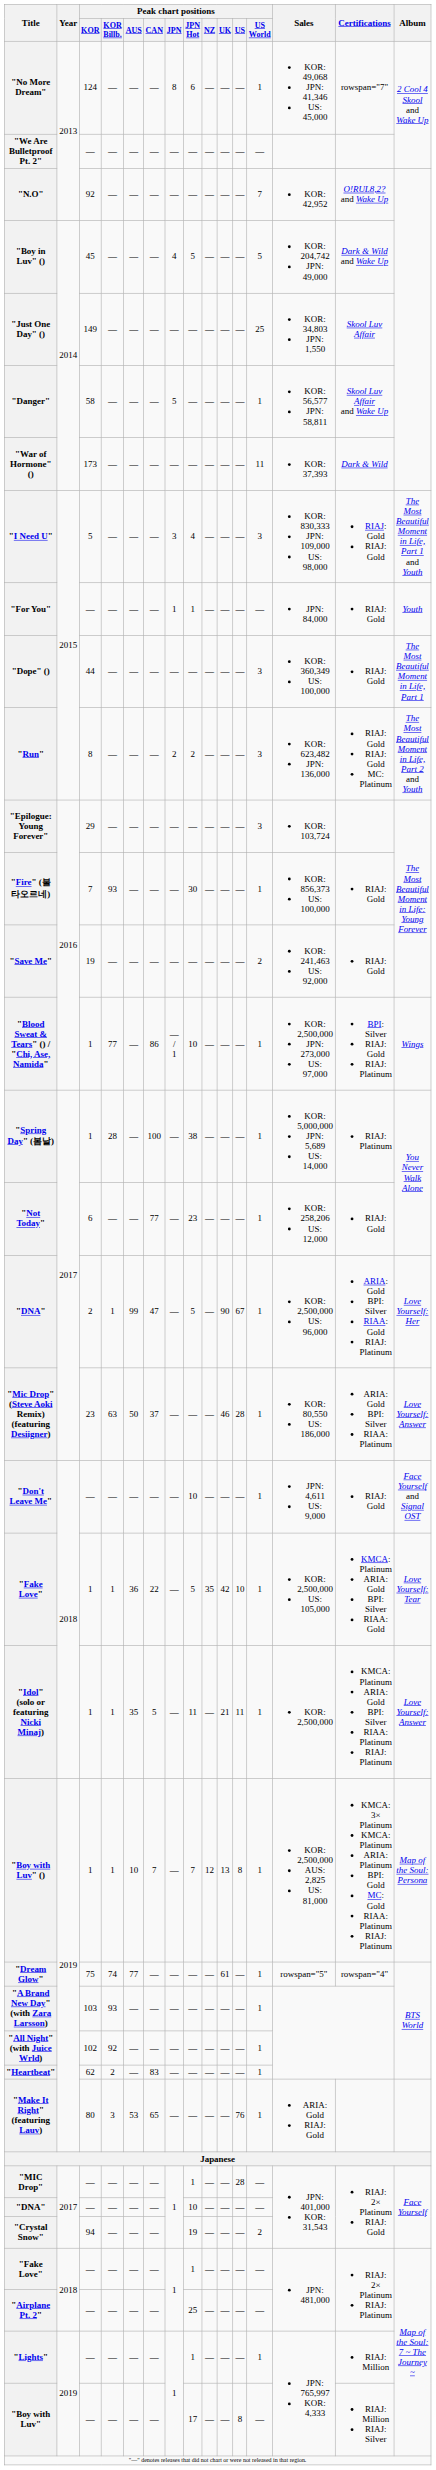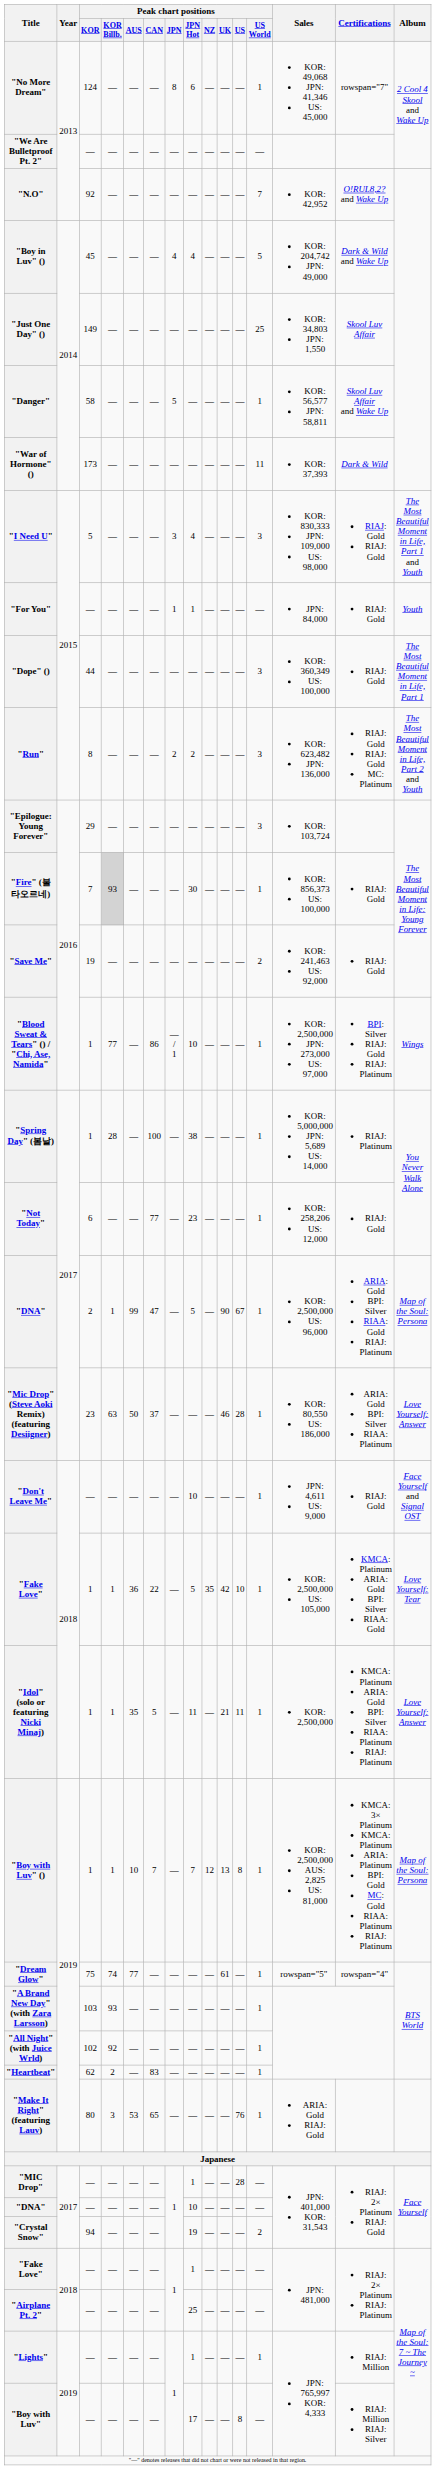(193, 257) 5 -> (193, 257) 4
(113, 888) no background -> (113, 888) lightgrey background
(412, 1311) Love Yourself: Her -> (412, 1311) Map of the Soul: Persona
